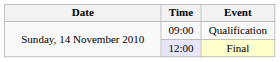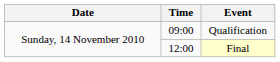(181, 48) lavender background -> (181, 48) no background
